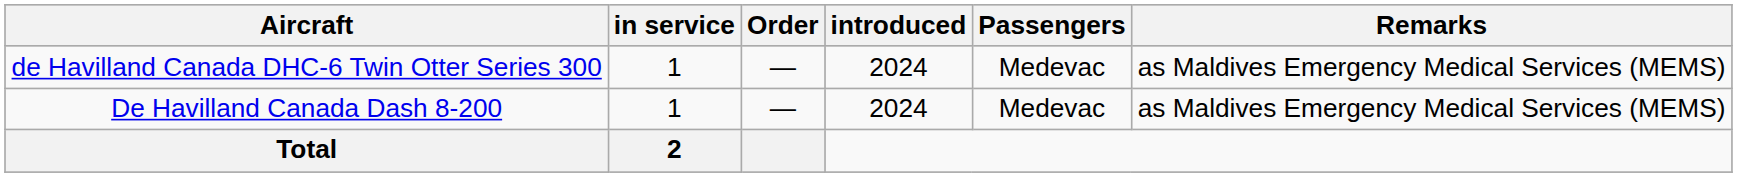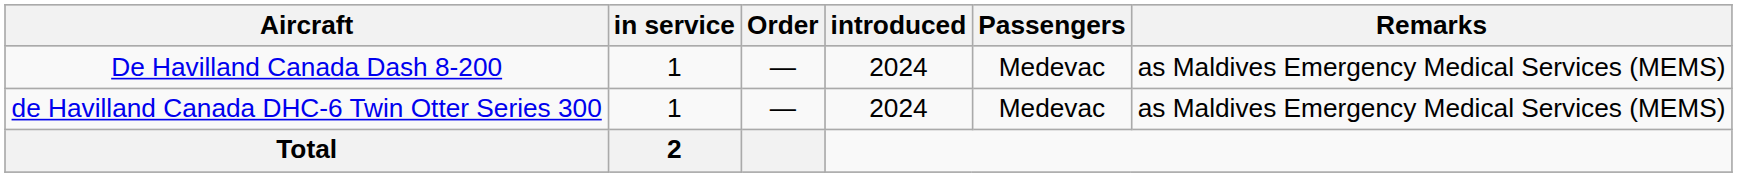rows swapped: (307, 108) <-> (307, 66)
